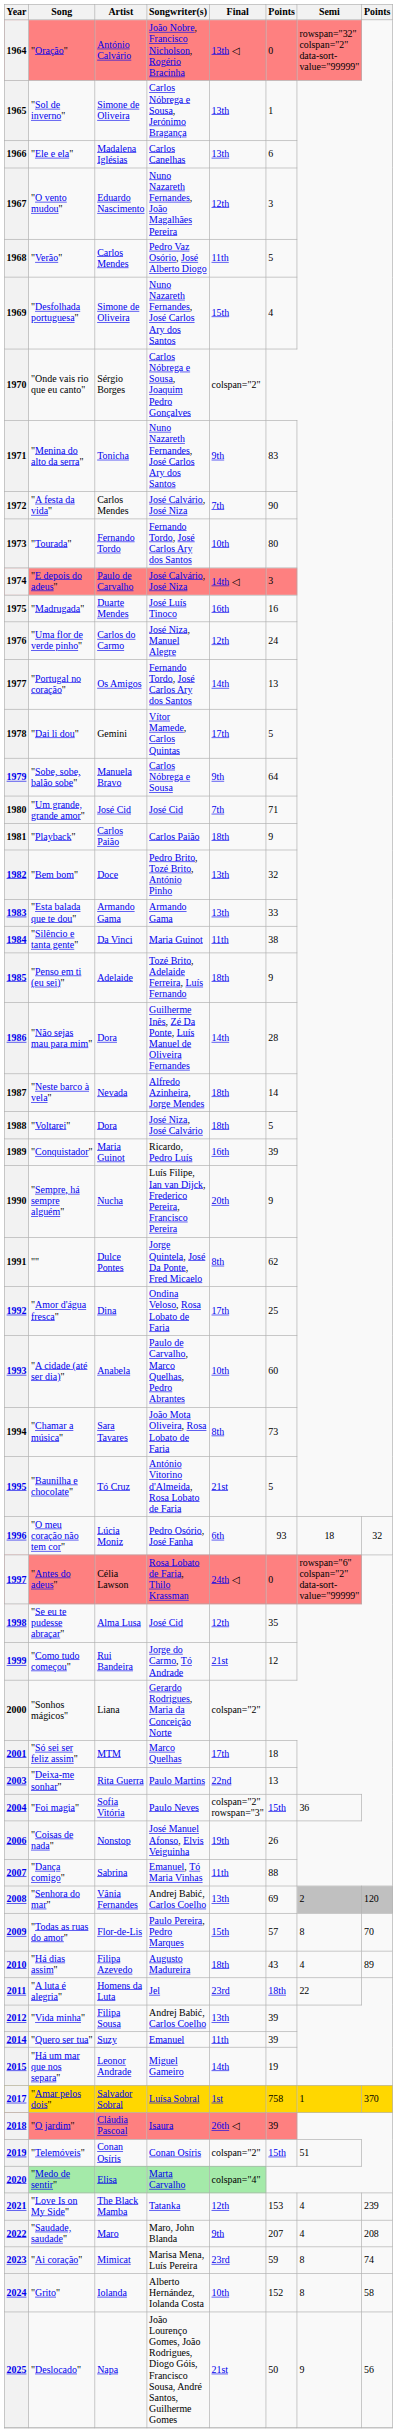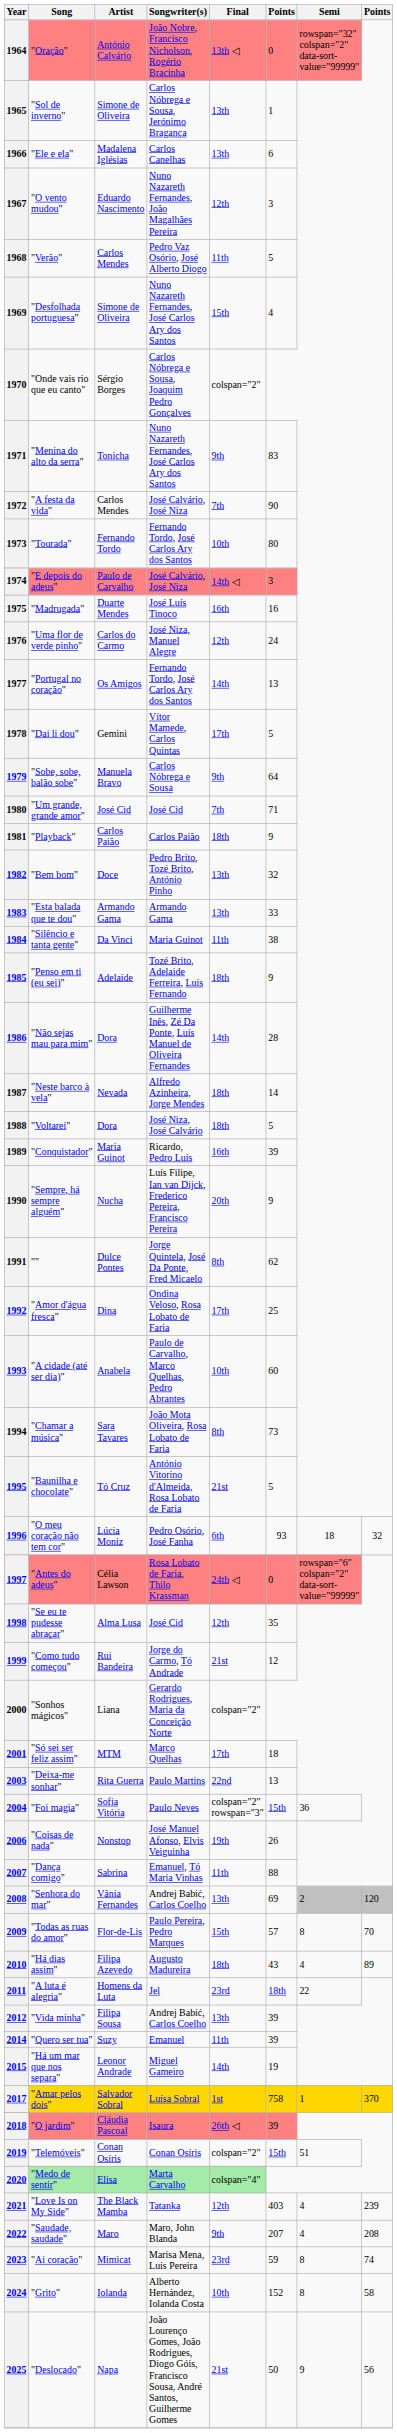(276, 2206) 153 -> (276, 2206) 403
